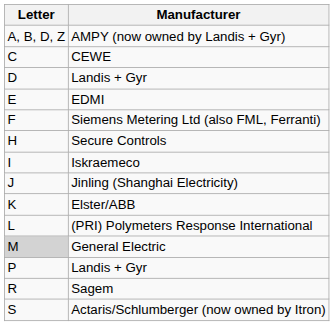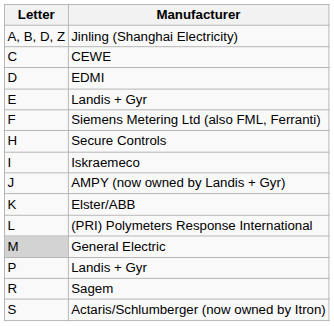(178, 36) AMPY (now owned by Landis + Gyr) -> (155, 36) Jinling (Shanghai Electricity)
(109, 78) Landis + Gyr -> (88, 78) EDMI
(88, 99) EDMI -> (109, 99) Landis + Gyr
(155, 183) Jinling (Shanghai Electricity) -> (178, 183) AMPY (now owned by Landis + Gyr)
